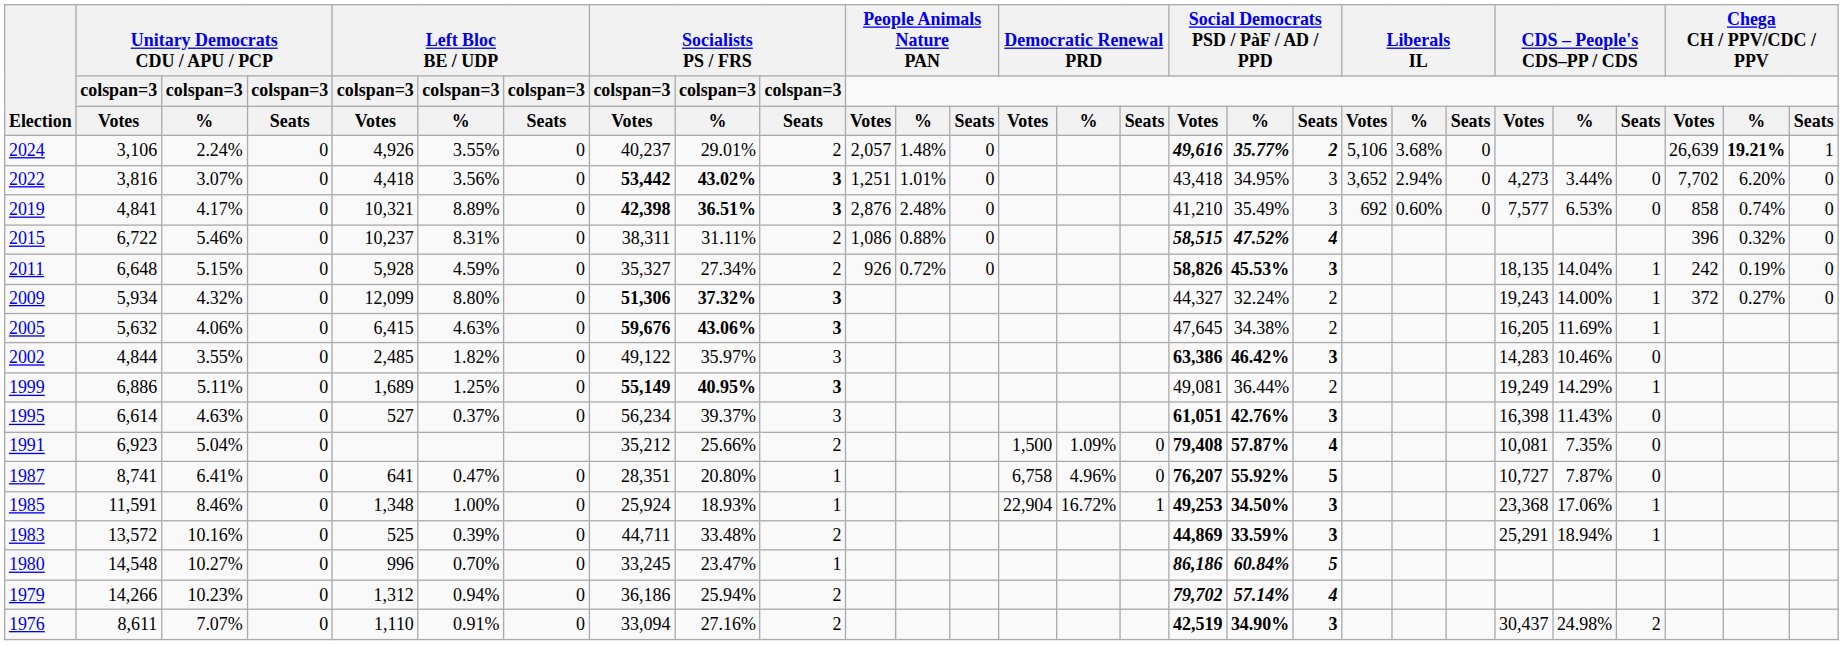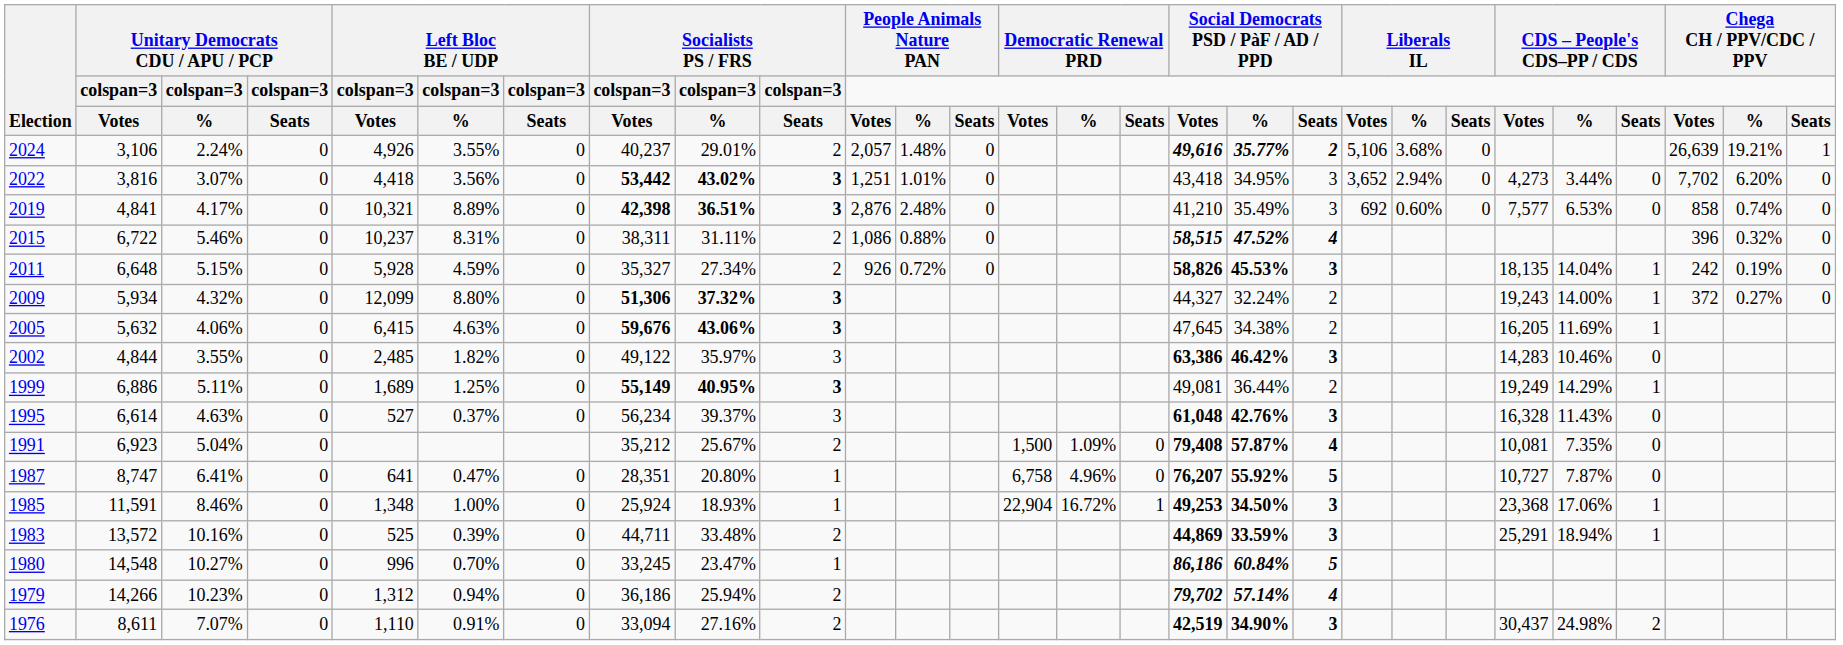(1756, 149) bold -> (1755, 149) normal
(1198, 416) 61,051 -> (1198, 416) 61,048
(1524, 416) 16,398 -> (1524, 416) 16,328
(728, 446) 25.66% -> (728, 446) 25.67%
(137, 475) 8,741 -> (137, 475) 8,747
